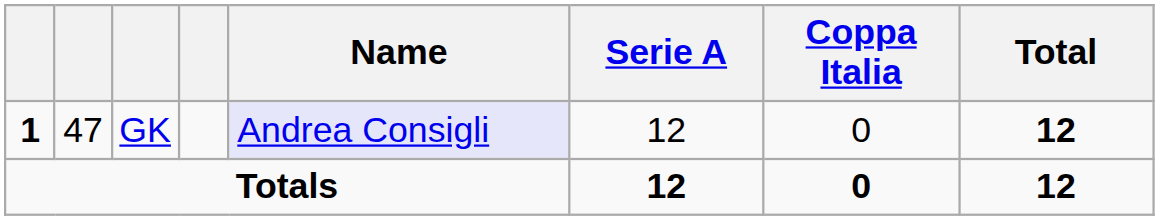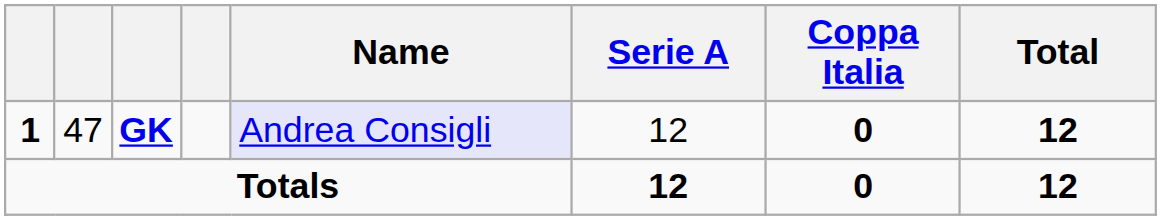(145, 129) normal -> (146, 129) bold
(861, 129) normal -> (863, 129) bold
